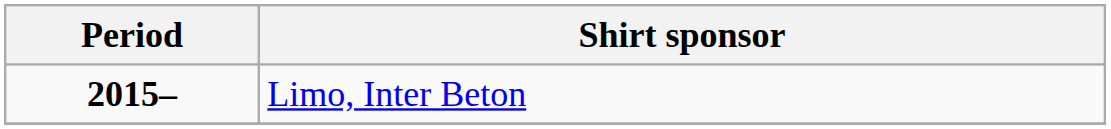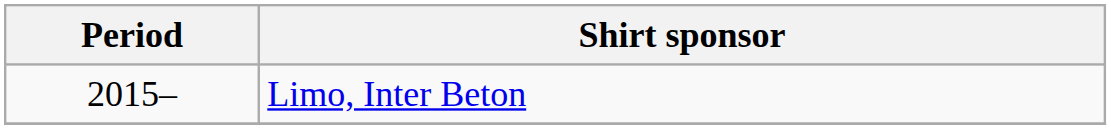(132, 93) bold -> (132, 93) normal
